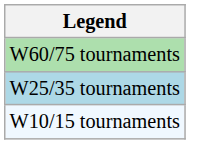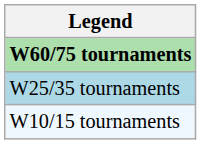(95, 54) normal -> (100, 54) bold
